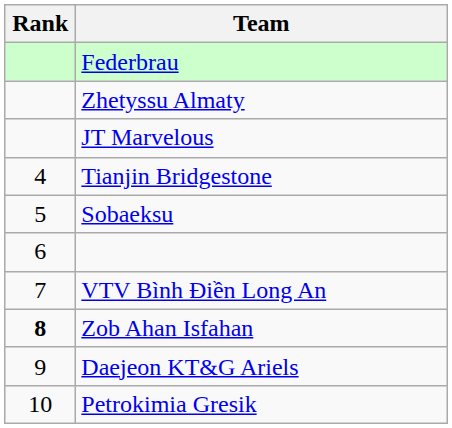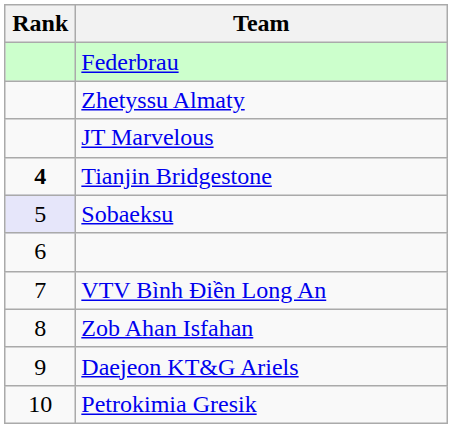(40, 175) normal -> (40, 175) bold
(40, 213) no background -> (40, 213) lavender background
(40, 328) bold -> (40, 328) normal
